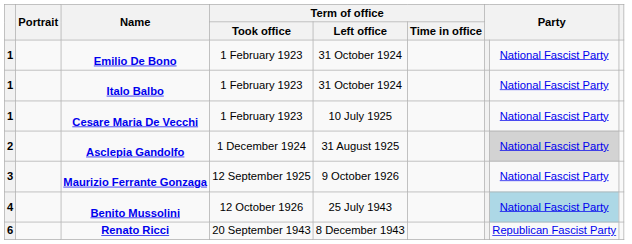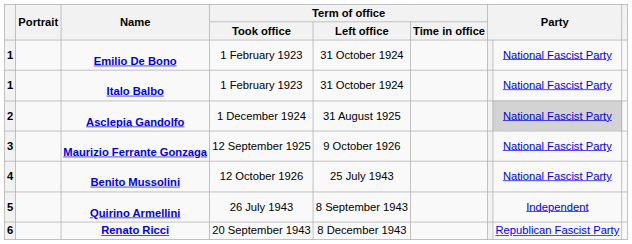- row: (135, 122)
(554, 207) lightblue background -> (557, 176) no background
+ row: (135, 213)
